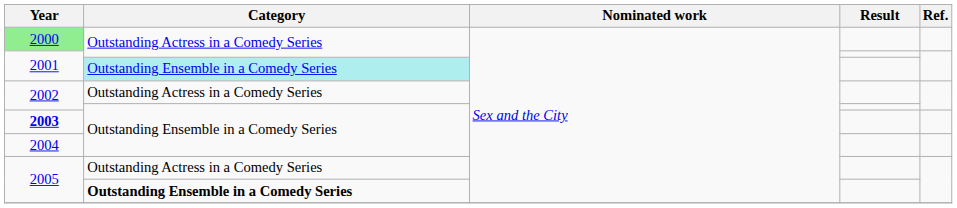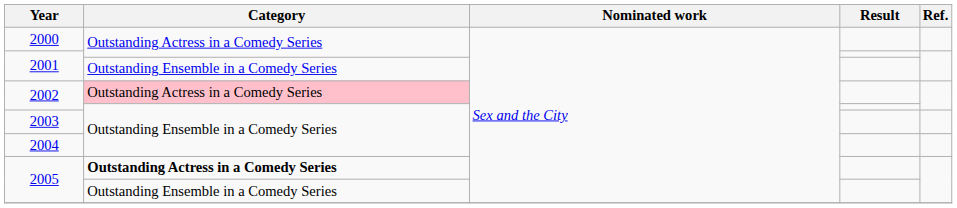(44, 39) lightgreen background -> (44, 39) no background
(212, 68) paleturquoise background -> (212, 68) no background
(205, 92) no background -> (205, 92) pink background
(44, 121) bold -> (44, 121) normal
(205, 168) normal -> (212, 168) bold
(220, 191) bold -> (212, 191) normal
